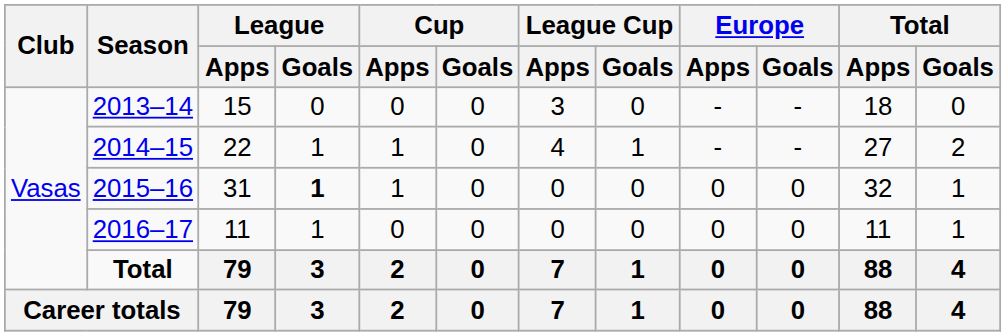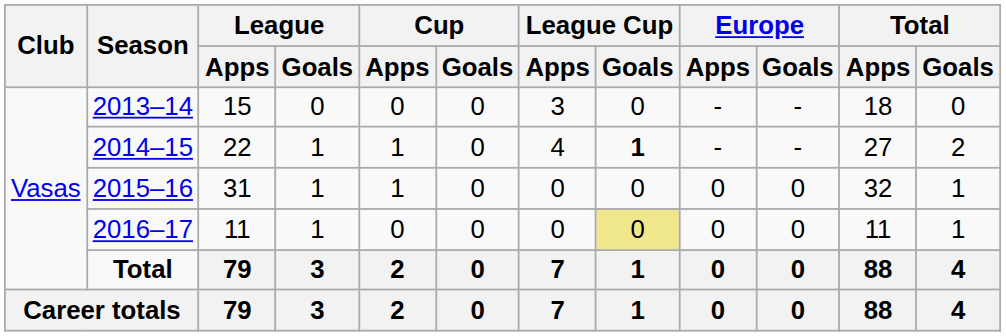(638, 148) normal -> (638, 148) bold
(317, 189) bold -> (317, 189) normal
(638, 229) no background -> (638, 229) khaki background
